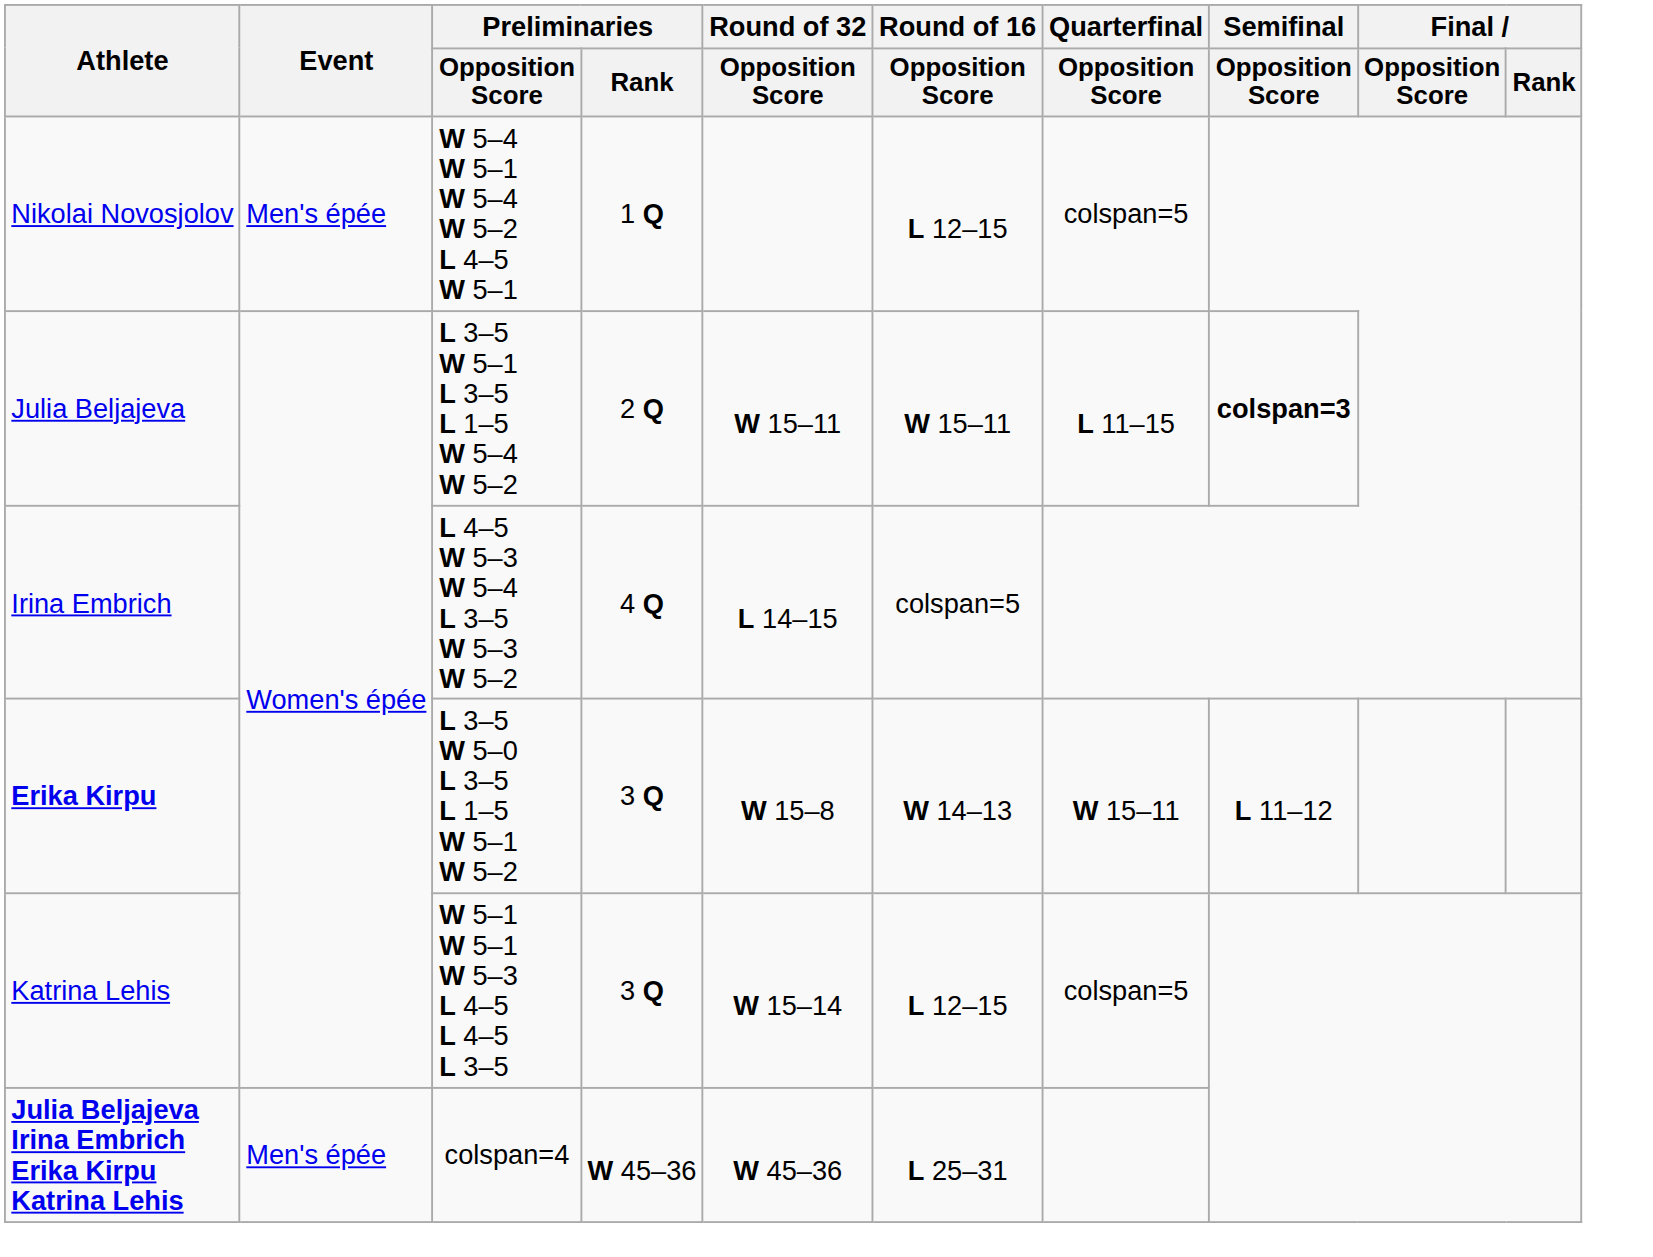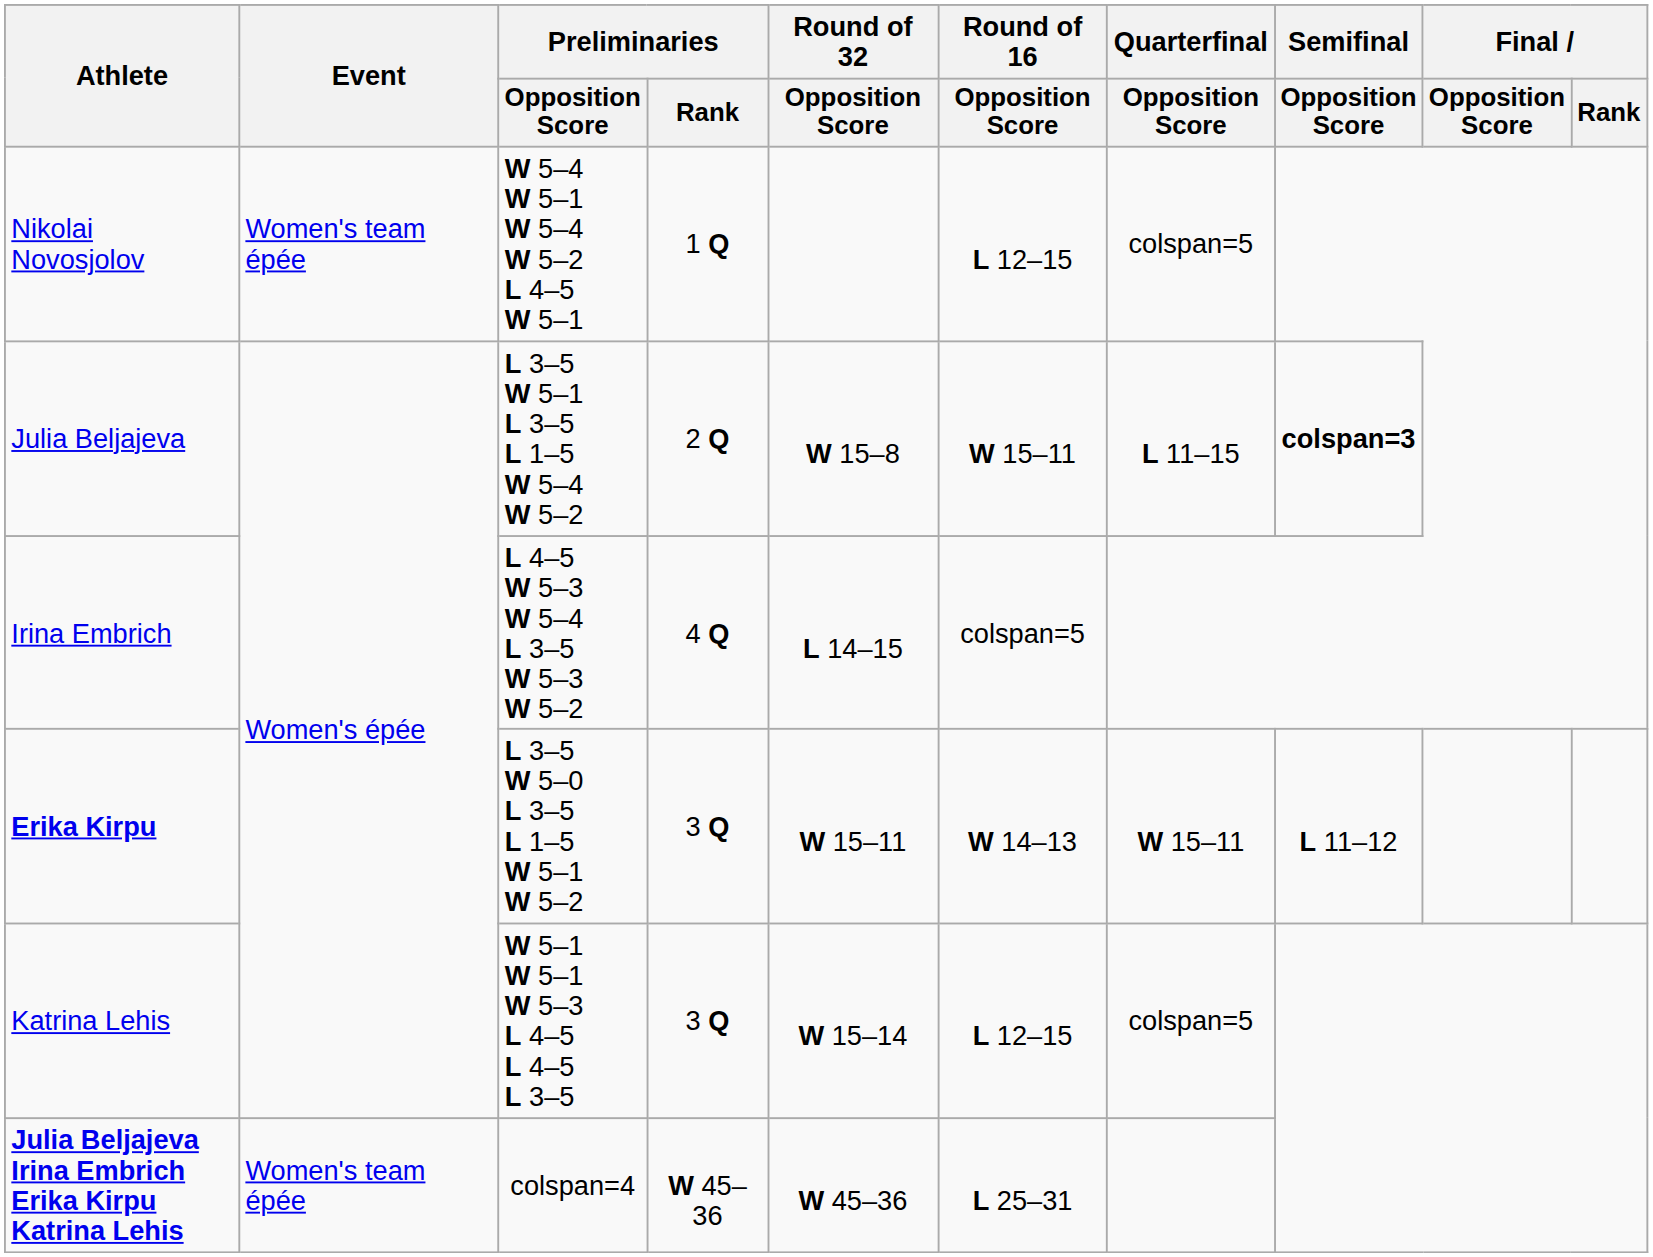(316, 214) Men's épée -> (335, 245) Women's team épée
(788, 424) W 15–11 -> (853, 454) W 15–8
(788, 812) W 15–8 -> (853, 842) W 15–11
(316, 1155) Men's épée -> (335, 1185) Women's team épée
